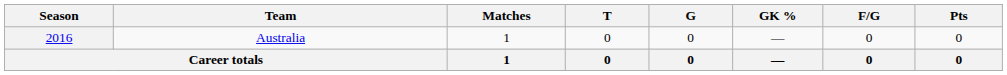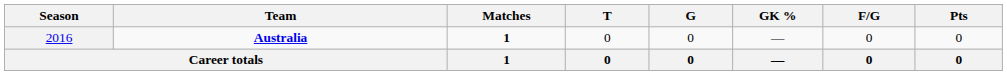(281, 38) normal -> (281, 38) bold
(506, 38) normal -> (506, 38) bold
